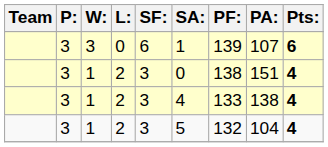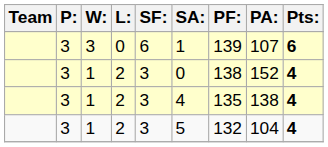(264, 73) 151 -> (264, 73) 152
(228, 100) 133 -> (228, 100) 135
